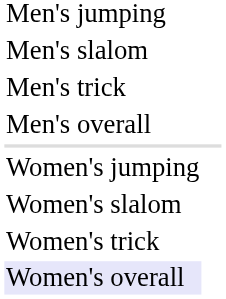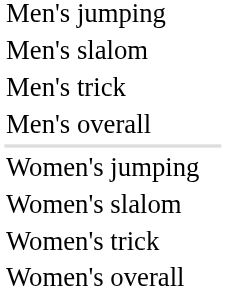(95, 277) lavender background -> (95, 277) no background
